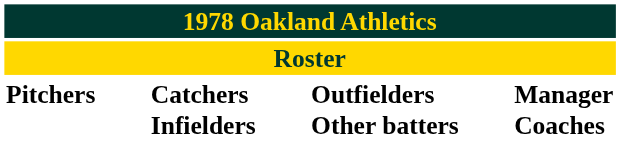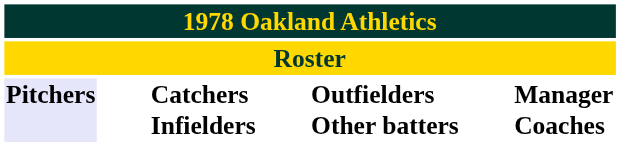(51, 94) no background -> (51, 94) lavender background
